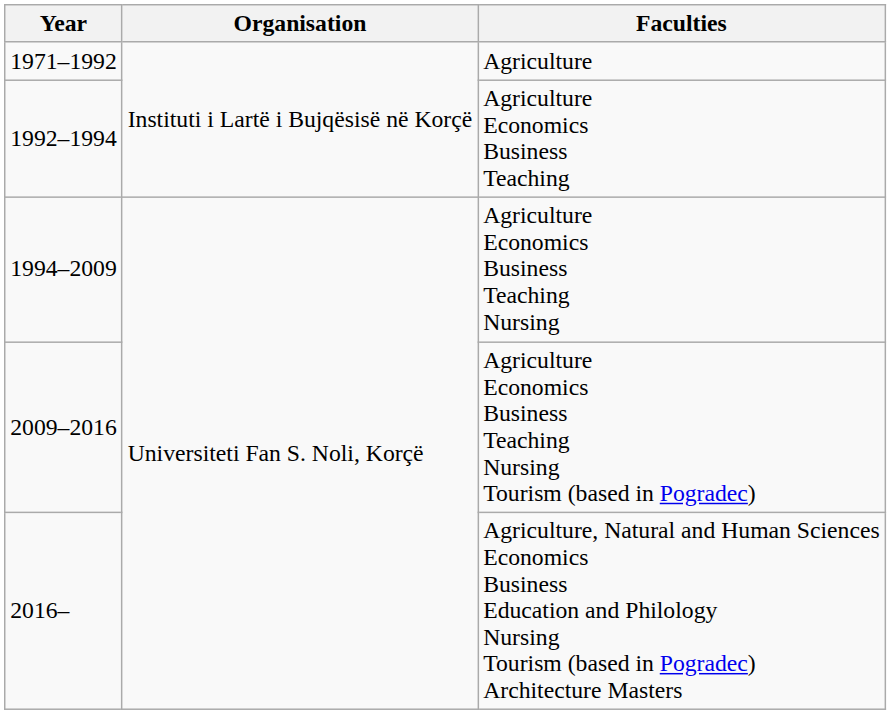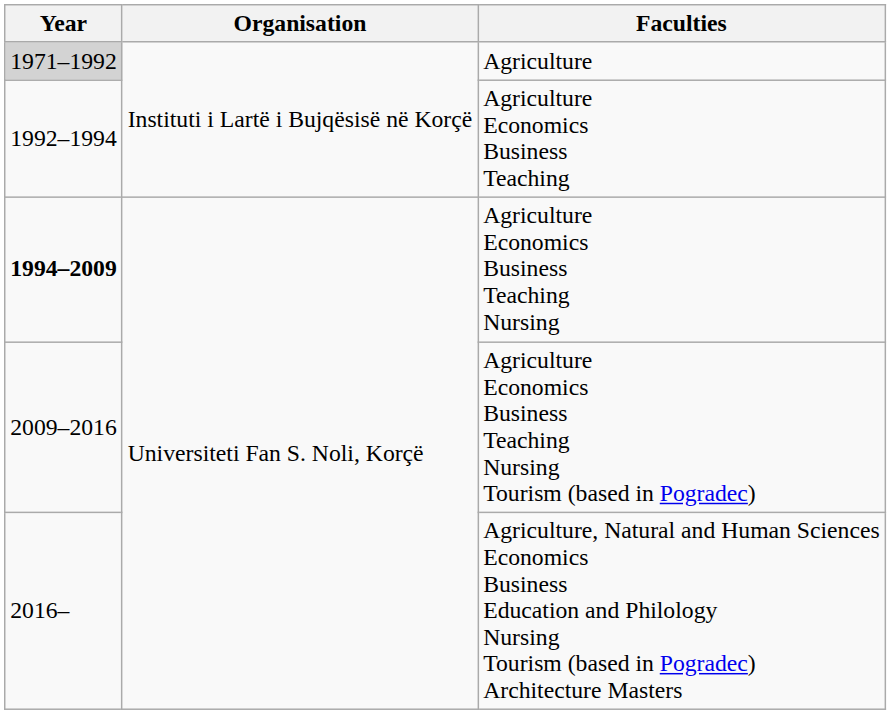(63, 60) no background -> (63, 60) lightgrey background
(63, 269) normal -> (63, 269) bold
